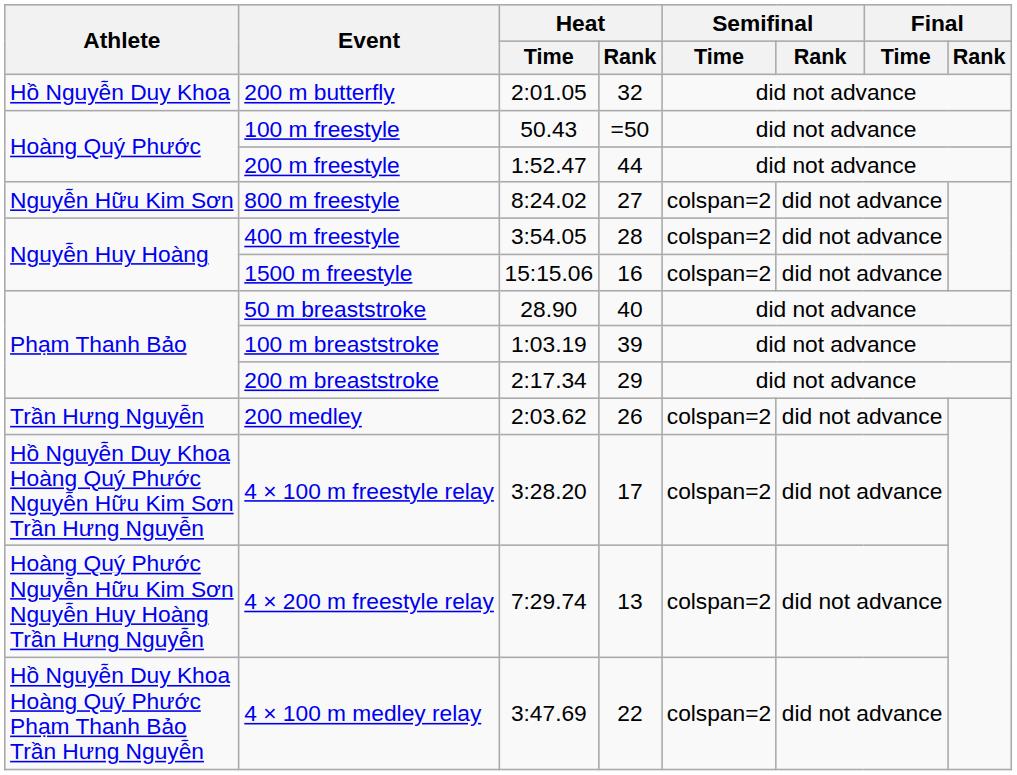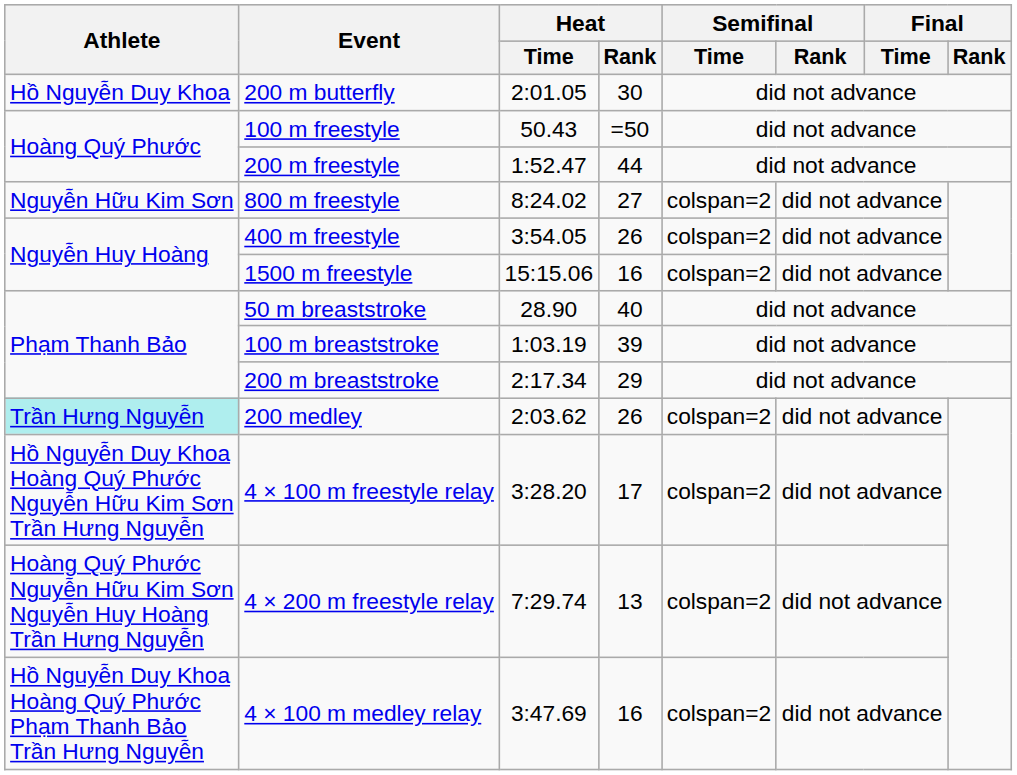(630, 93) 32 -> (630, 93) 30
(630, 237) 28 -> (630, 237) 26
(107, 417) no background -> (107, 417) paleturquoise background
(630, 714) 22 -> (630, 714) 16
